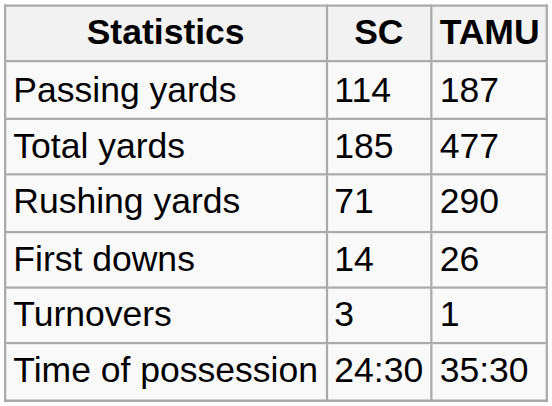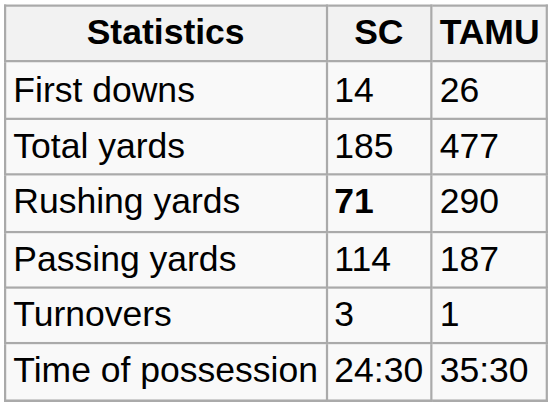rows swapped: (104, 258) <-> (125, 89)
(354, 202) normal -> (354, 202) bold
